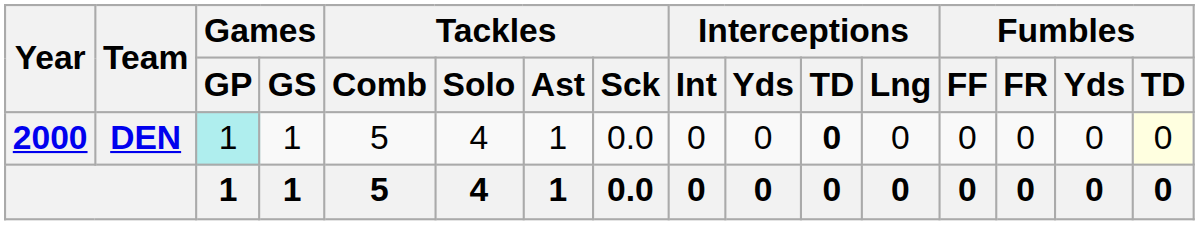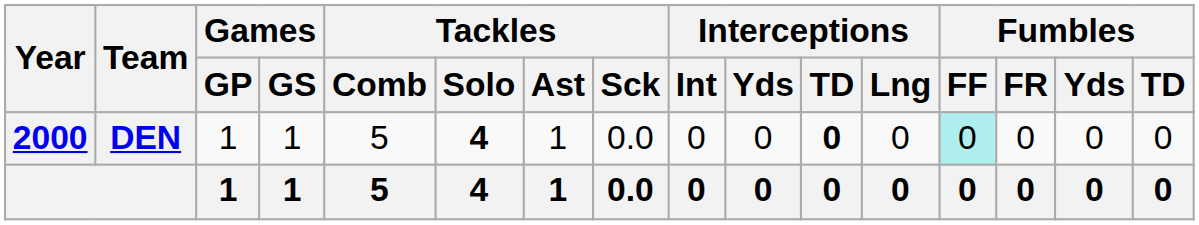(228, 137) paleturquoise background -> (228, 137) no background
(479, 137) normal -> (479, 137) bold
(967, 137) no background -> (967, 137) paleturquoise background
(1163, 137) lightyellow background -> (1163, 137) no background
